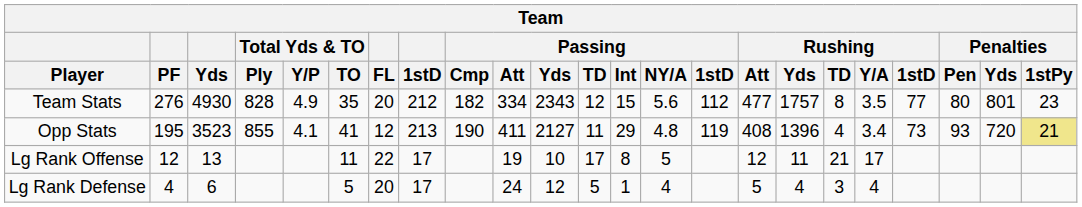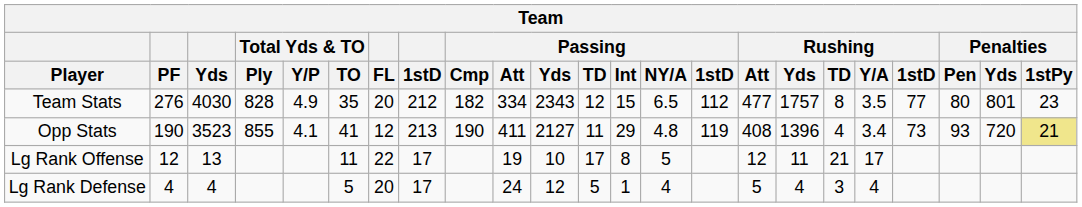(212, 103) 4930 -> (212, 103) 4030
(666, 103) 5.6 -> (666, 103) 6.5
(169, 131) 195 -> (169, 131) 190
(212, 187) 6 -> (212, 187) 4
